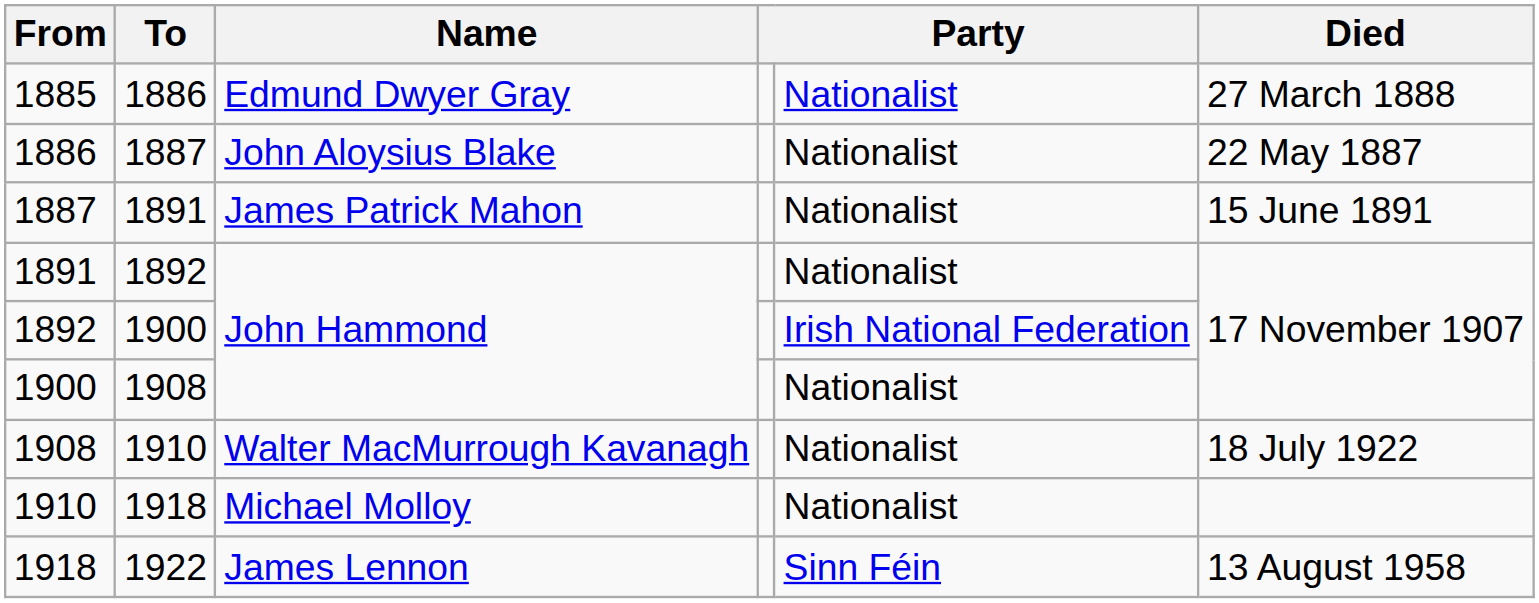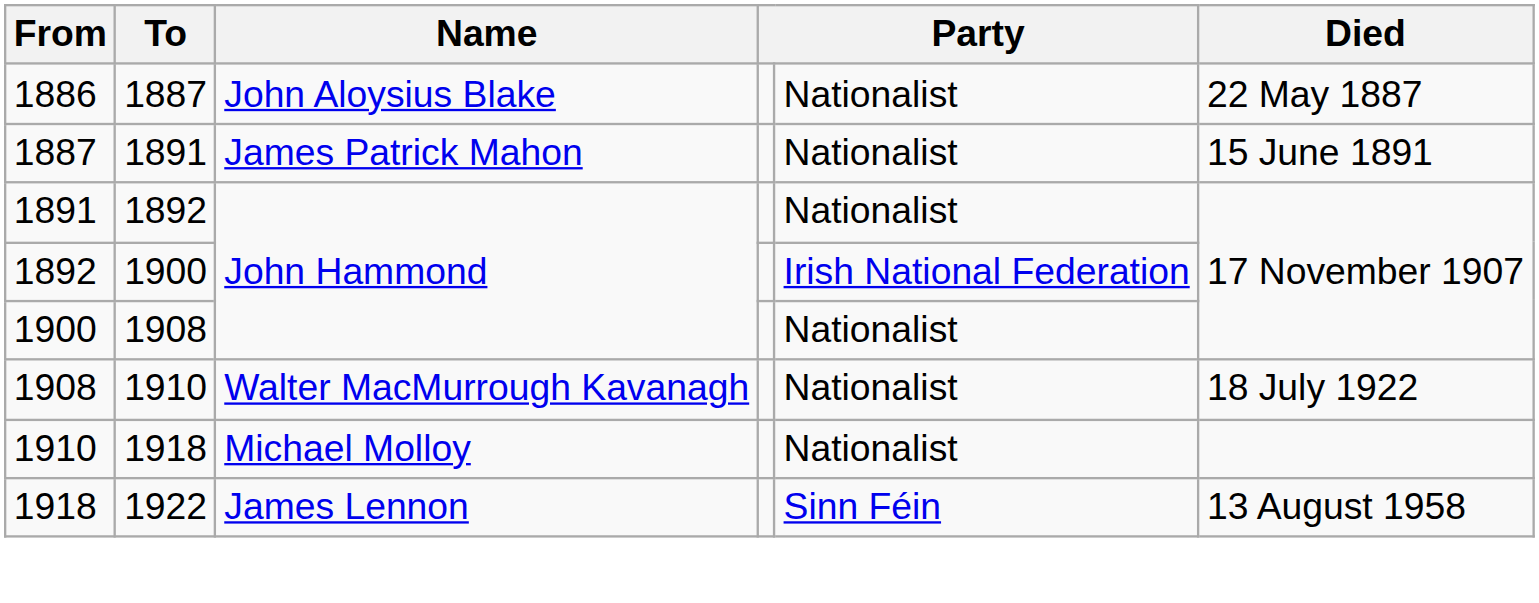- row: (55, 93)
